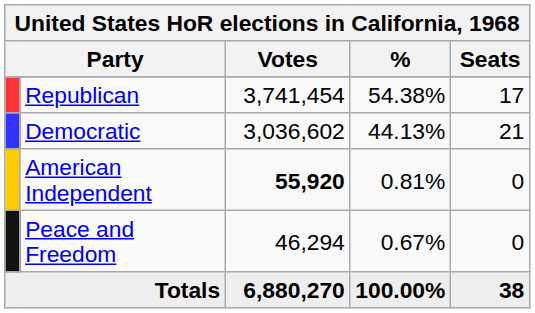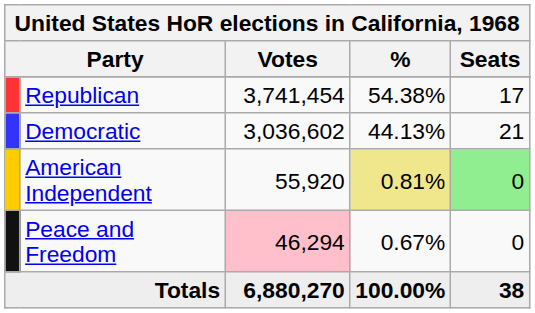(310, 180) bold -> (310, 180) normal
(413, 180) no background -> (413, 180) khaki background
(518, 180) no background -> (518, 180) lightgreen background
(310, 242) no background -> (310, 242) pink background
